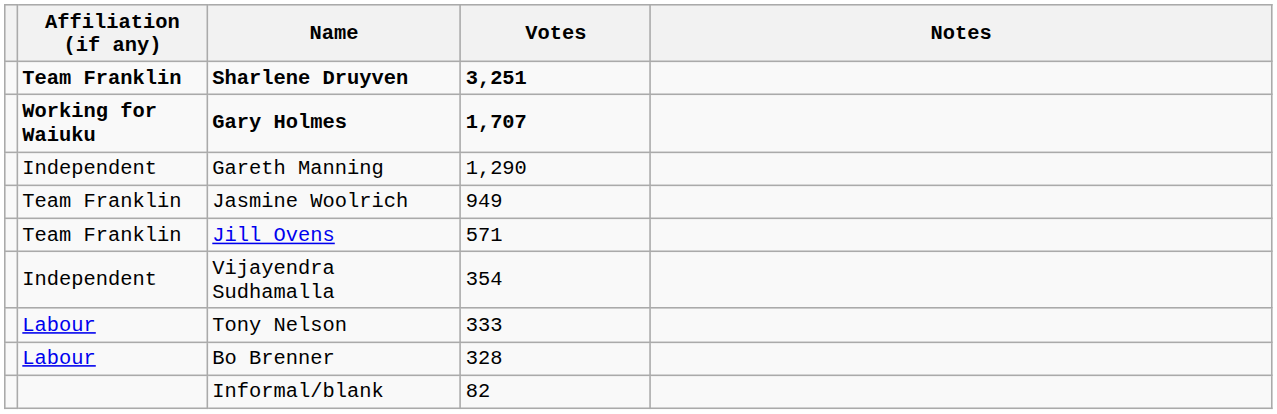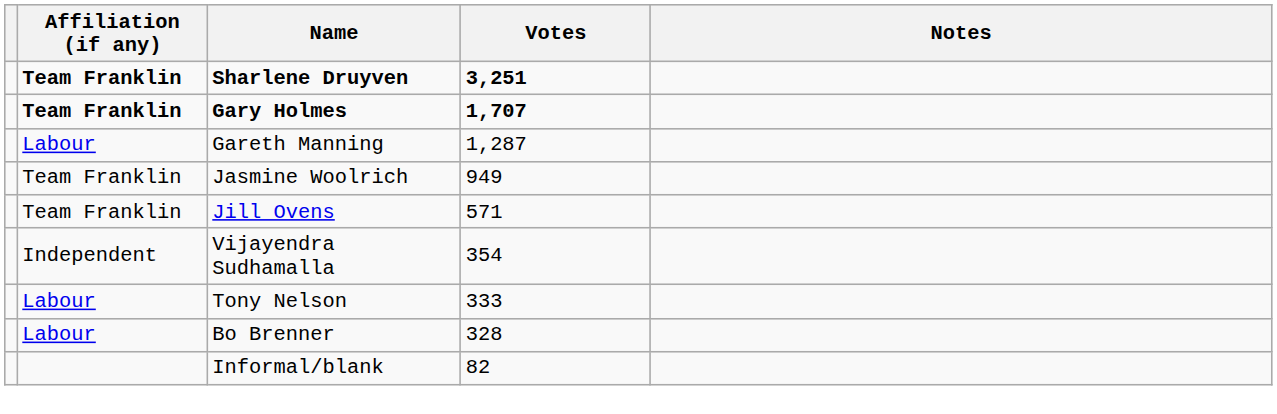(90, 123) Working for Waiuku -> (102, 111) Team Franklin
(90, 168) Independent -> (59, 145) Labour
(496, 168) 1,290 -> (496, 145) 1,287
